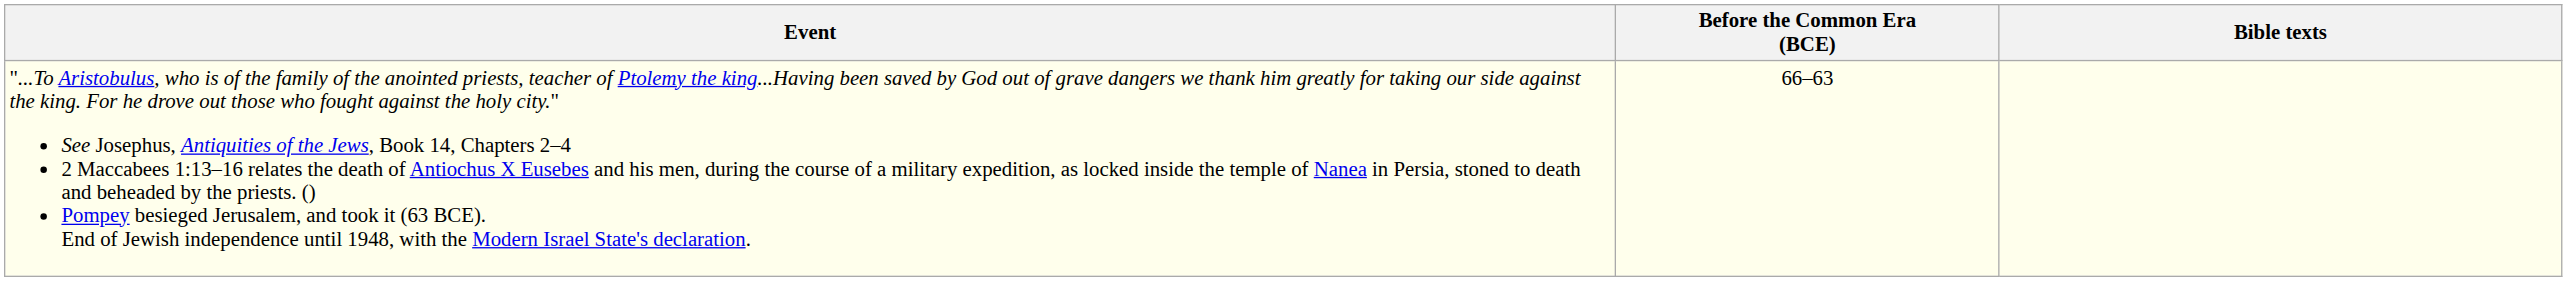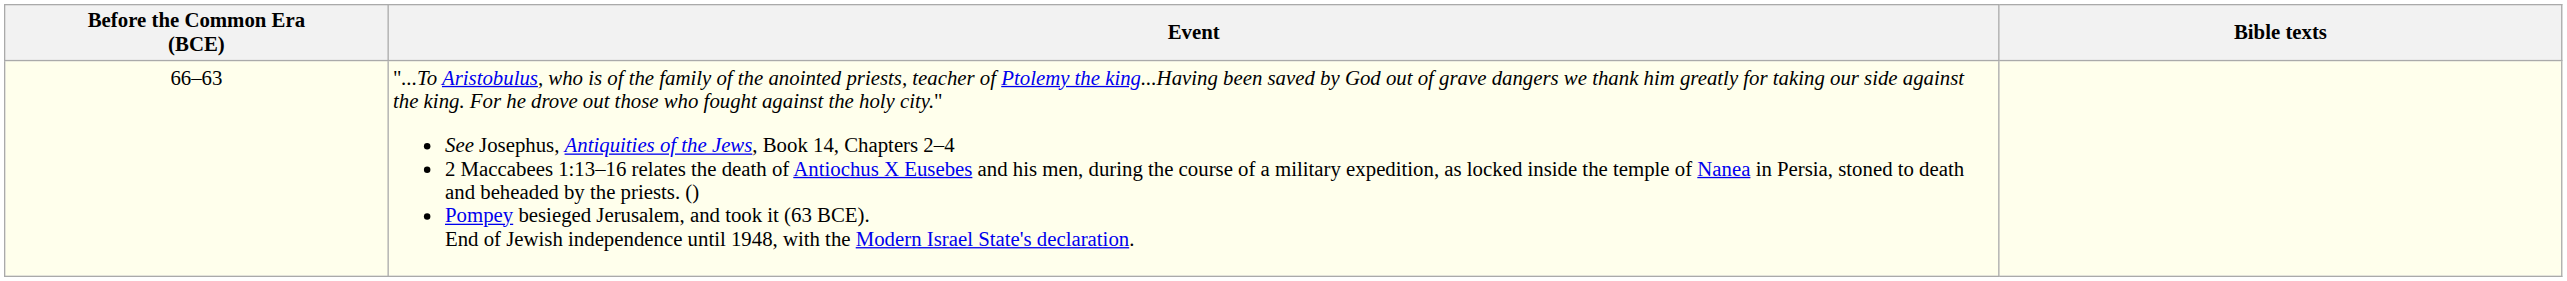columns swapped: (1807, 32) <-> (810, 32)
